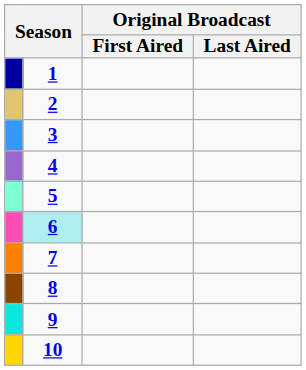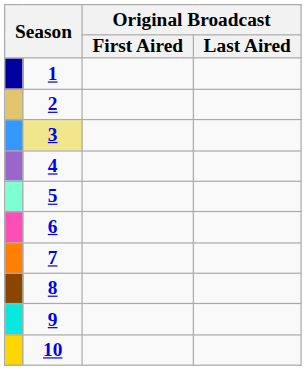(53, 134) no background -> (53, 134) khaki background
(53, 227) paleturquoise background -> (53, 227) no background
